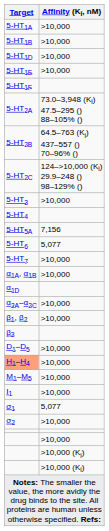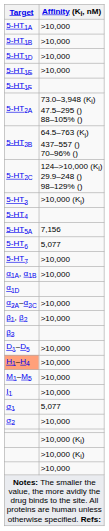(55, 200) >10,000 -> (63, 200) >10,000 (Ki)
(55, 439) >10,000 -> (63, 440) >10,000 (Ki)
(63, 468) >10,000 (Ki) -> (55, 469) >10,000
